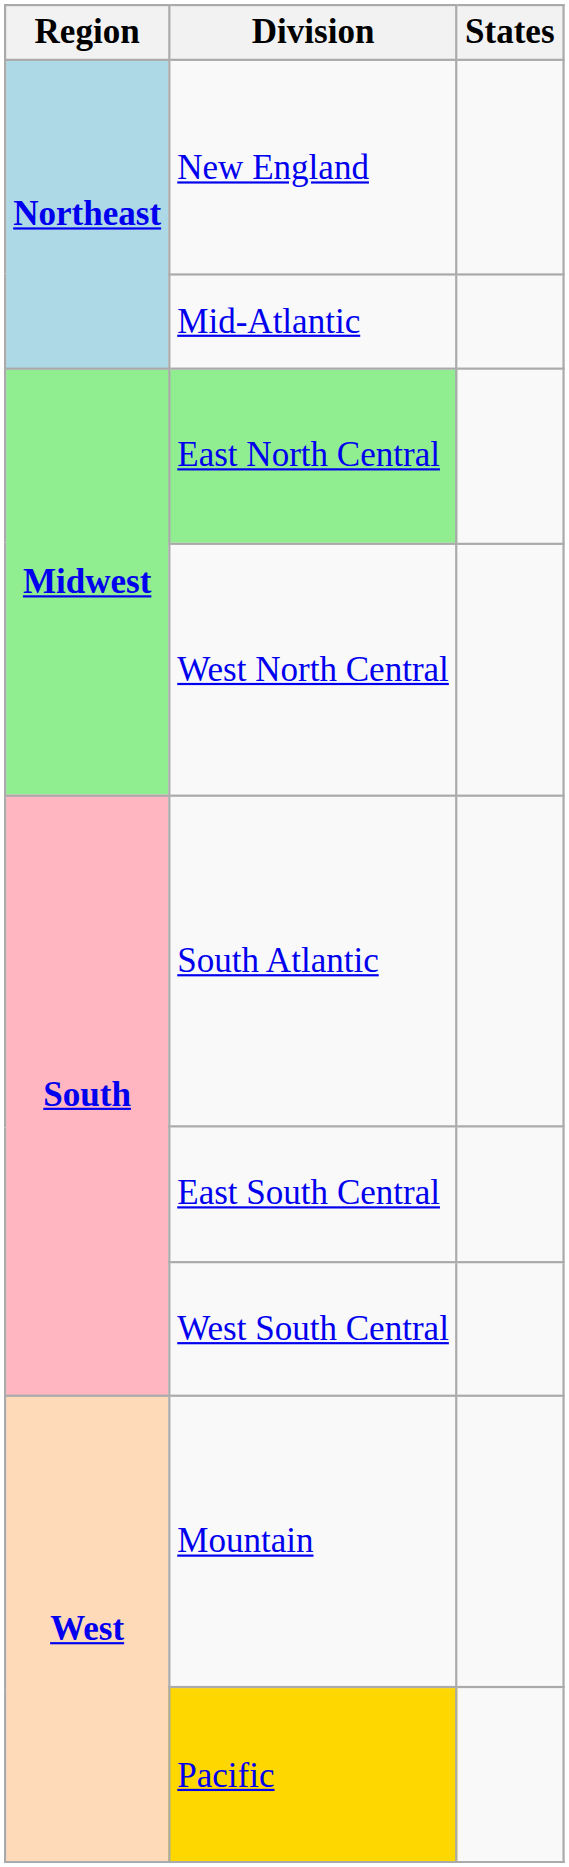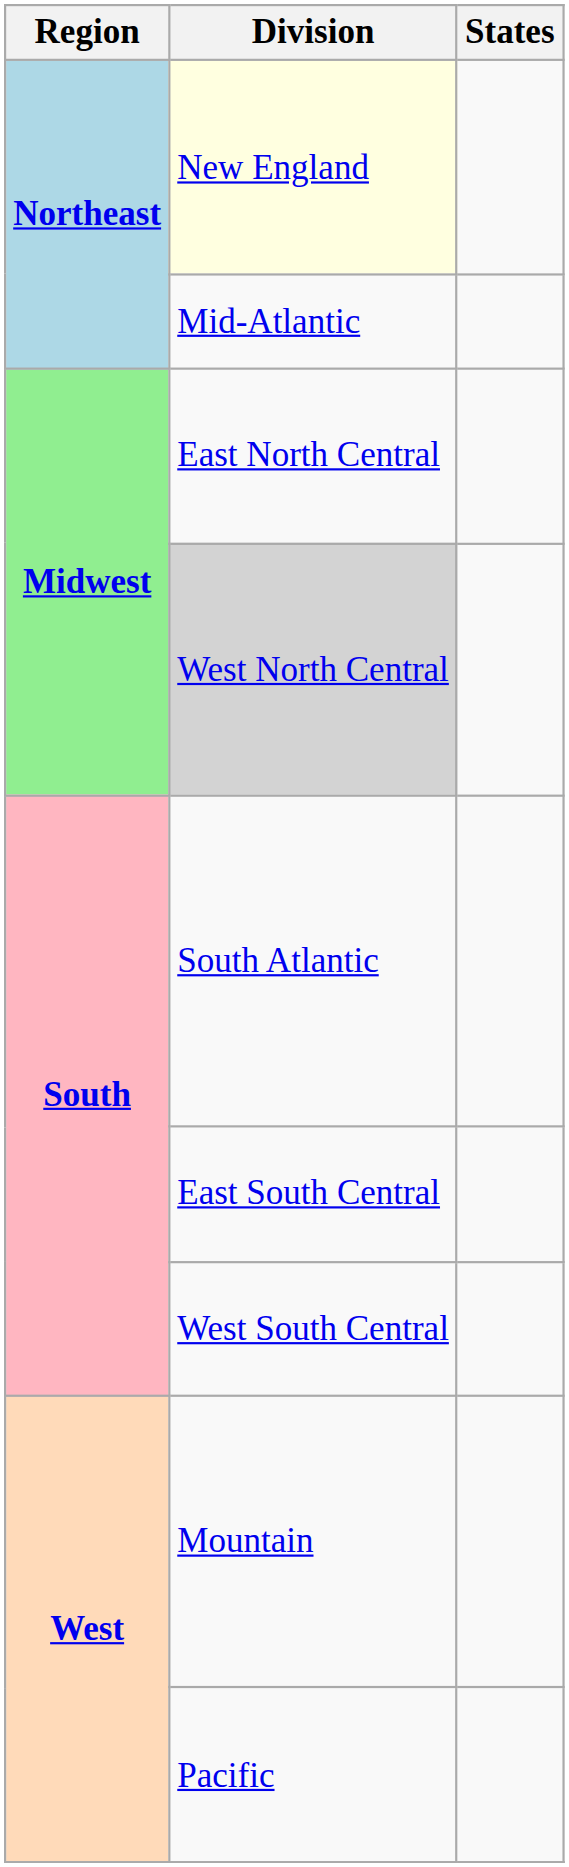(273, 166) no background -> (273, 166) lightyellow background
(309, 455) lightgreen background -> (309, 455) no background
(313, 668) no background -> (313, 668) lightgrey background
(226, 1774) gold background -> (226, 1774) no background
